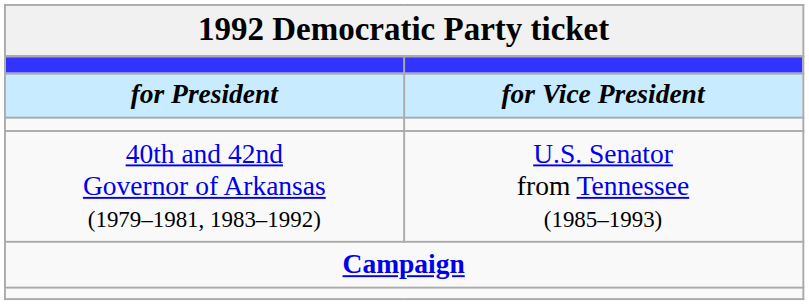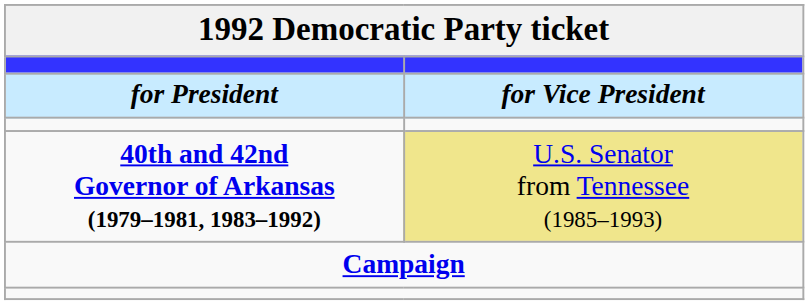(204, 186) normal -> (204, 186) bold
(603, 186) no background -> (603, 186) khaki background
